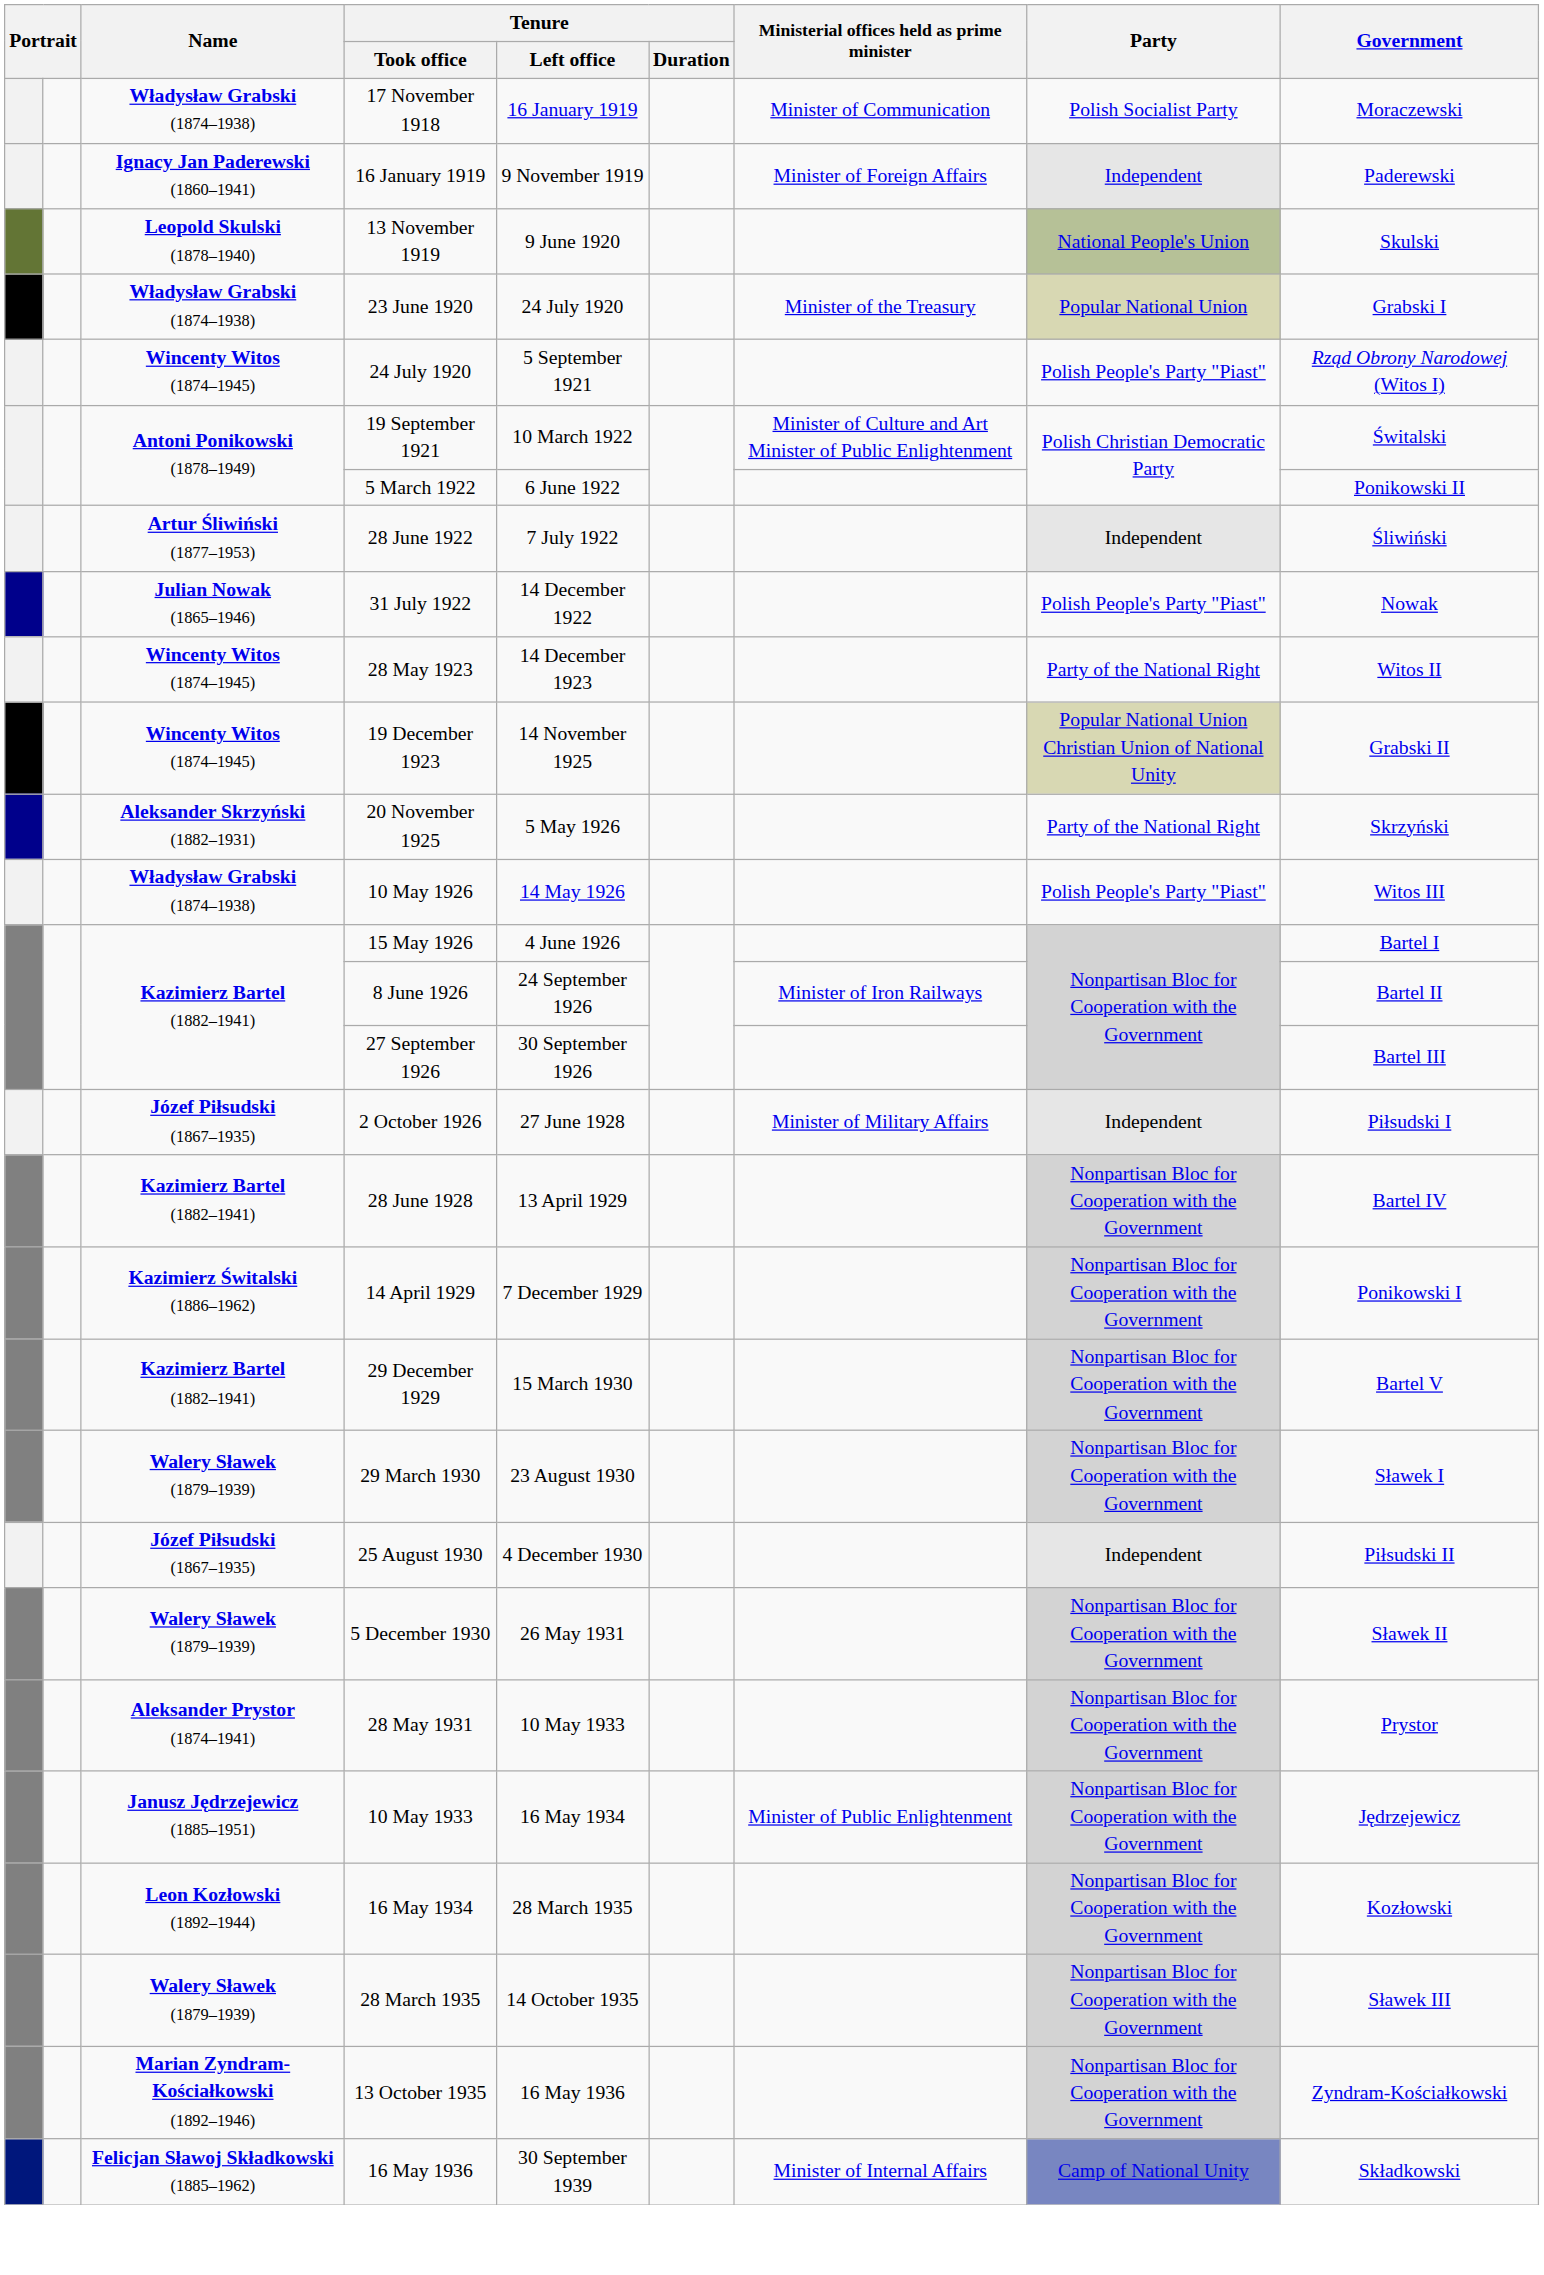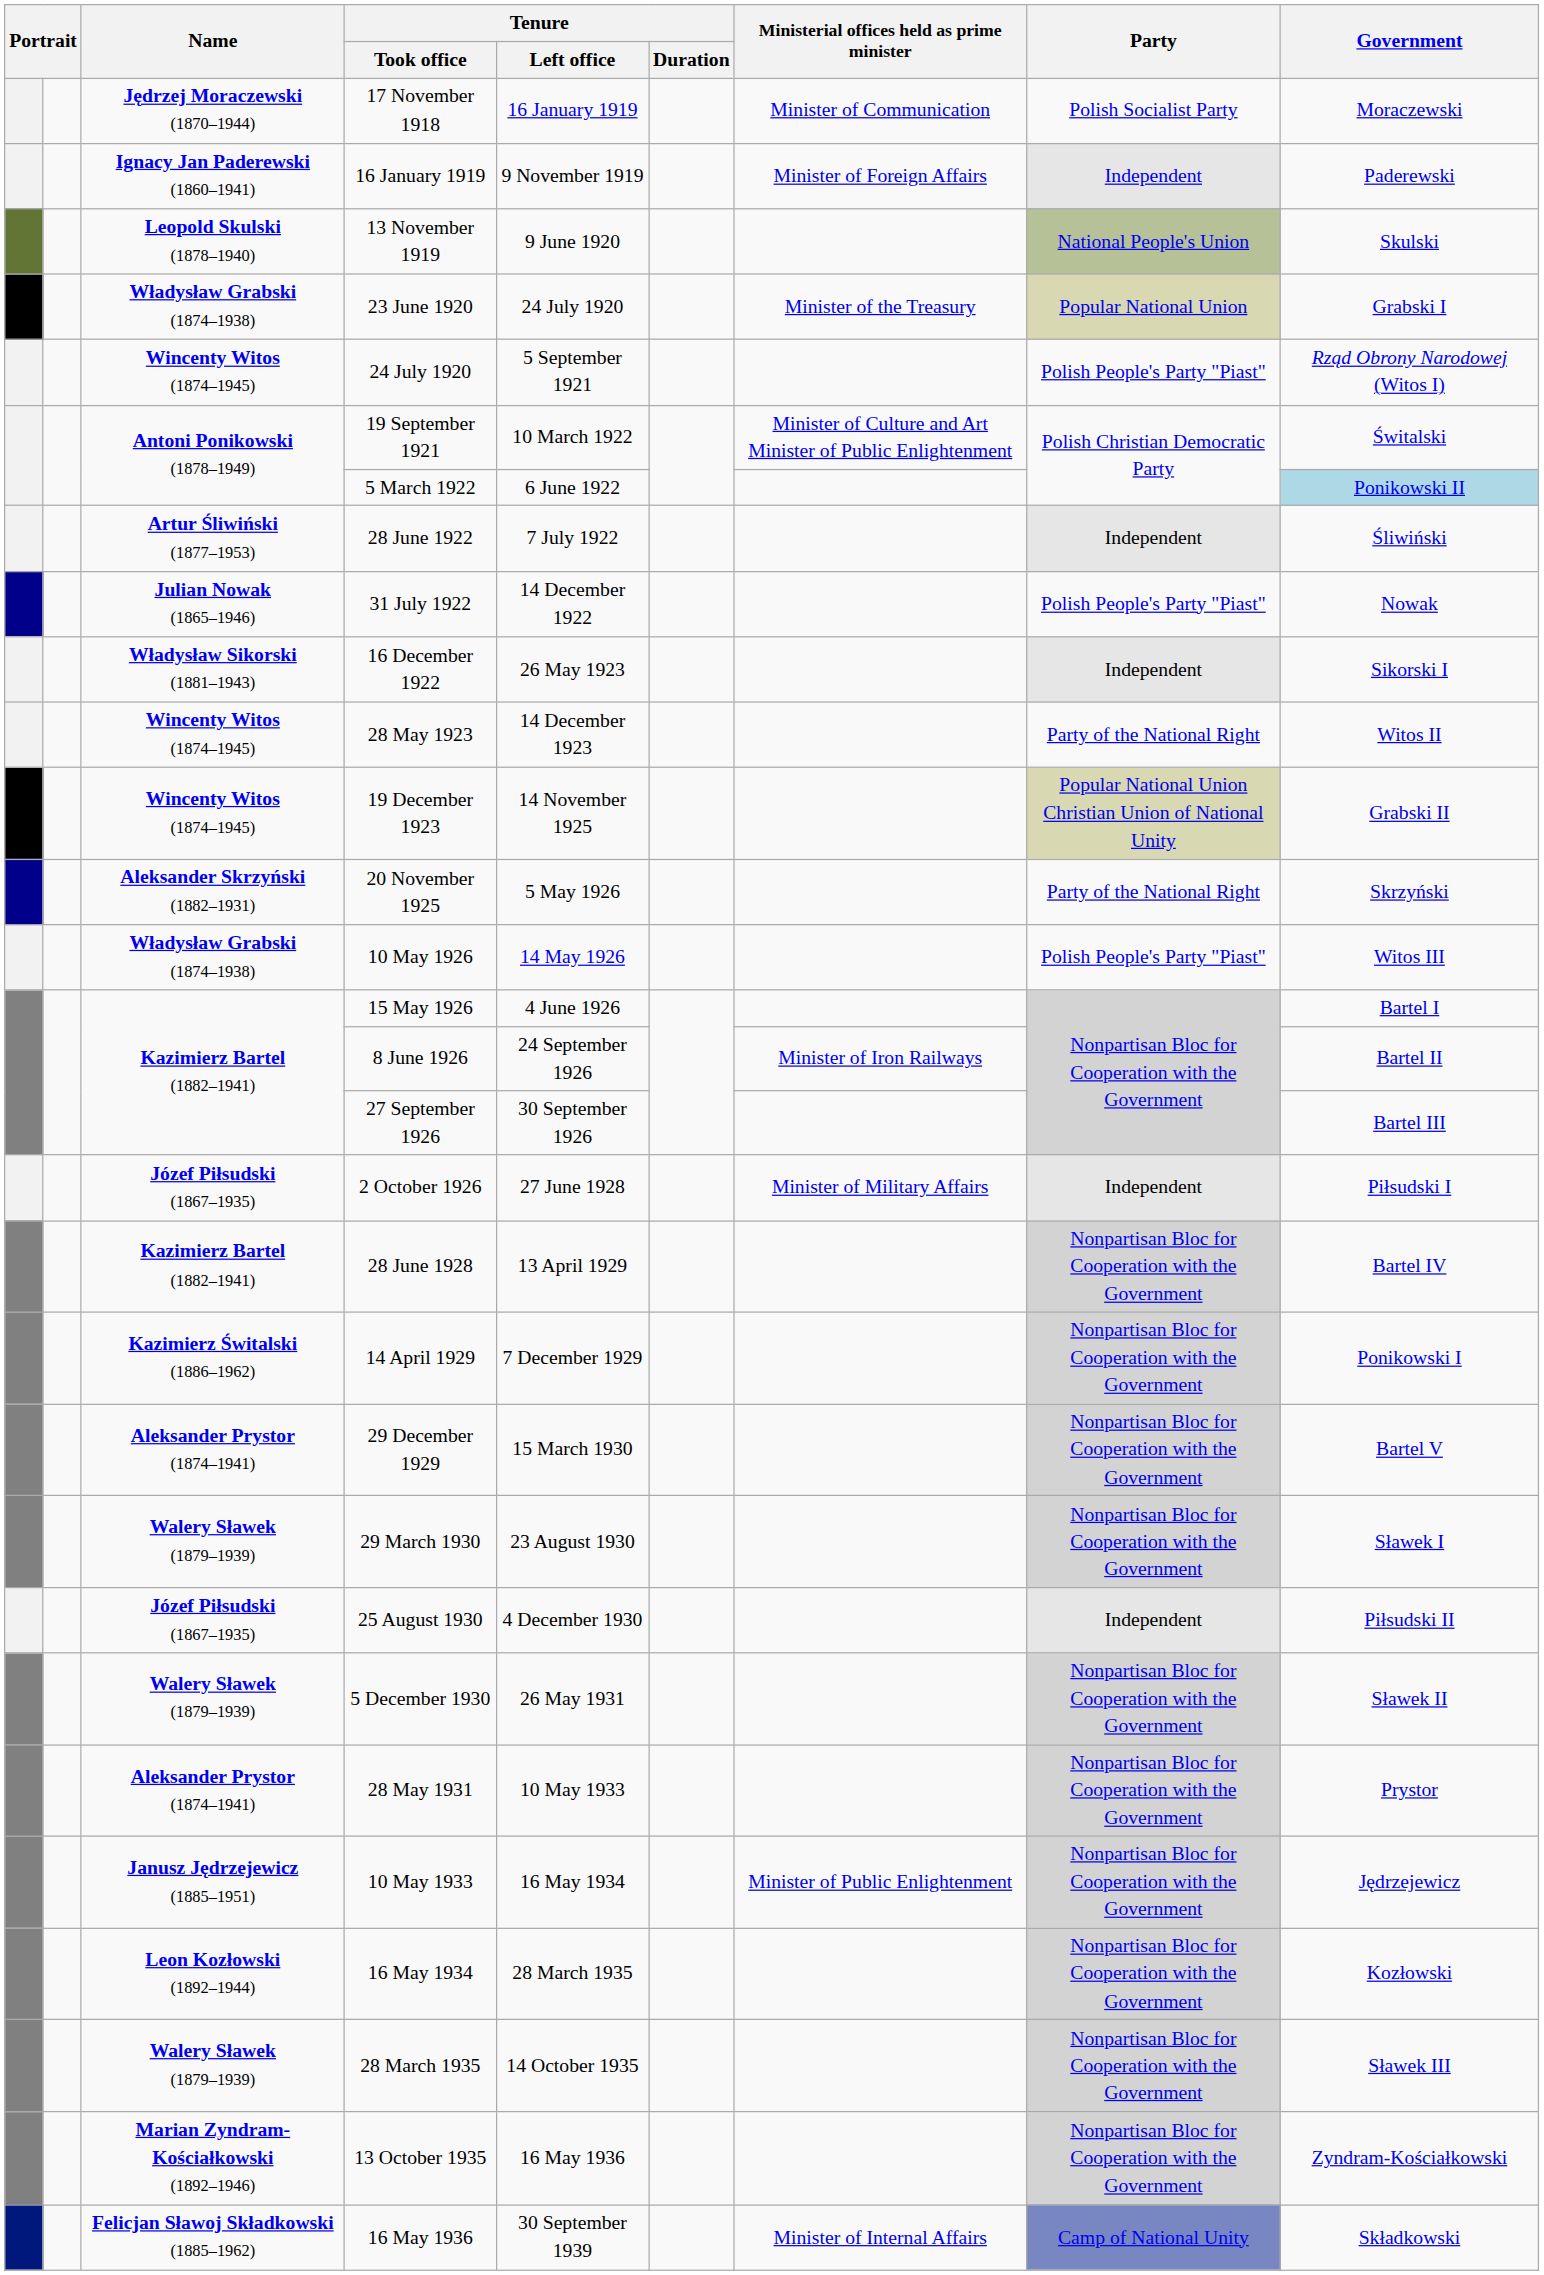(213, 109) Władysław Grabski (1874–1938) -> (213, 109) Jędrzej Moraczewski (1870–1944)
(1409, 487) no background -> (1409, 487) lightblue background
+ row: (420, 668)
(213, 1383) Kazimierz Bartel (1882–1941) -> (213, 1448) Aleksander Prystor (1874–1941)
